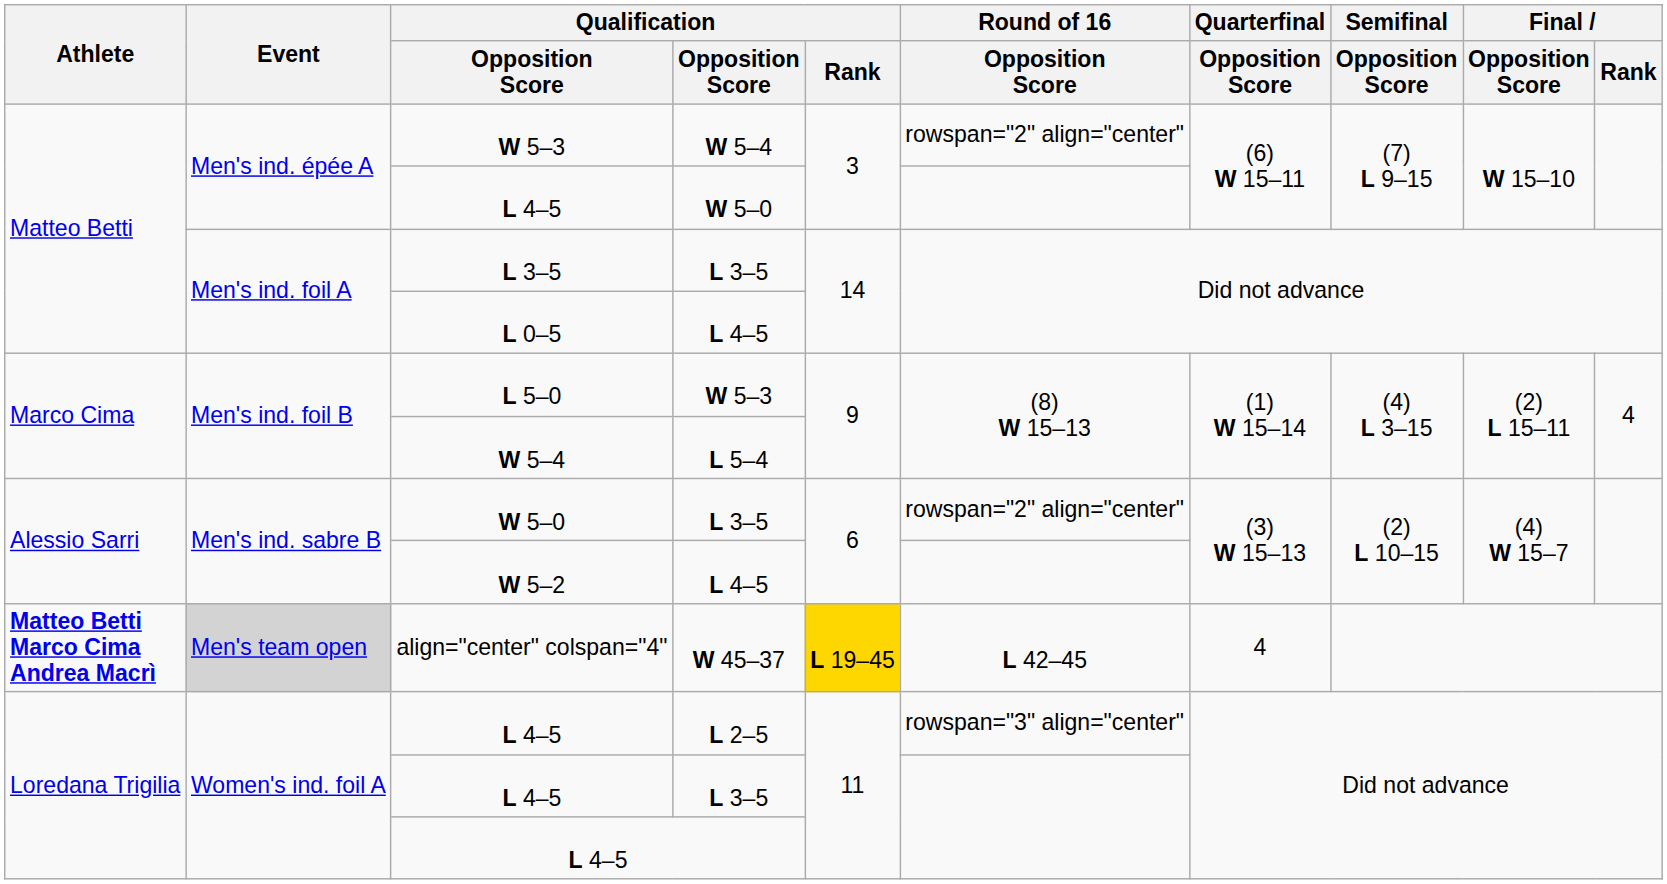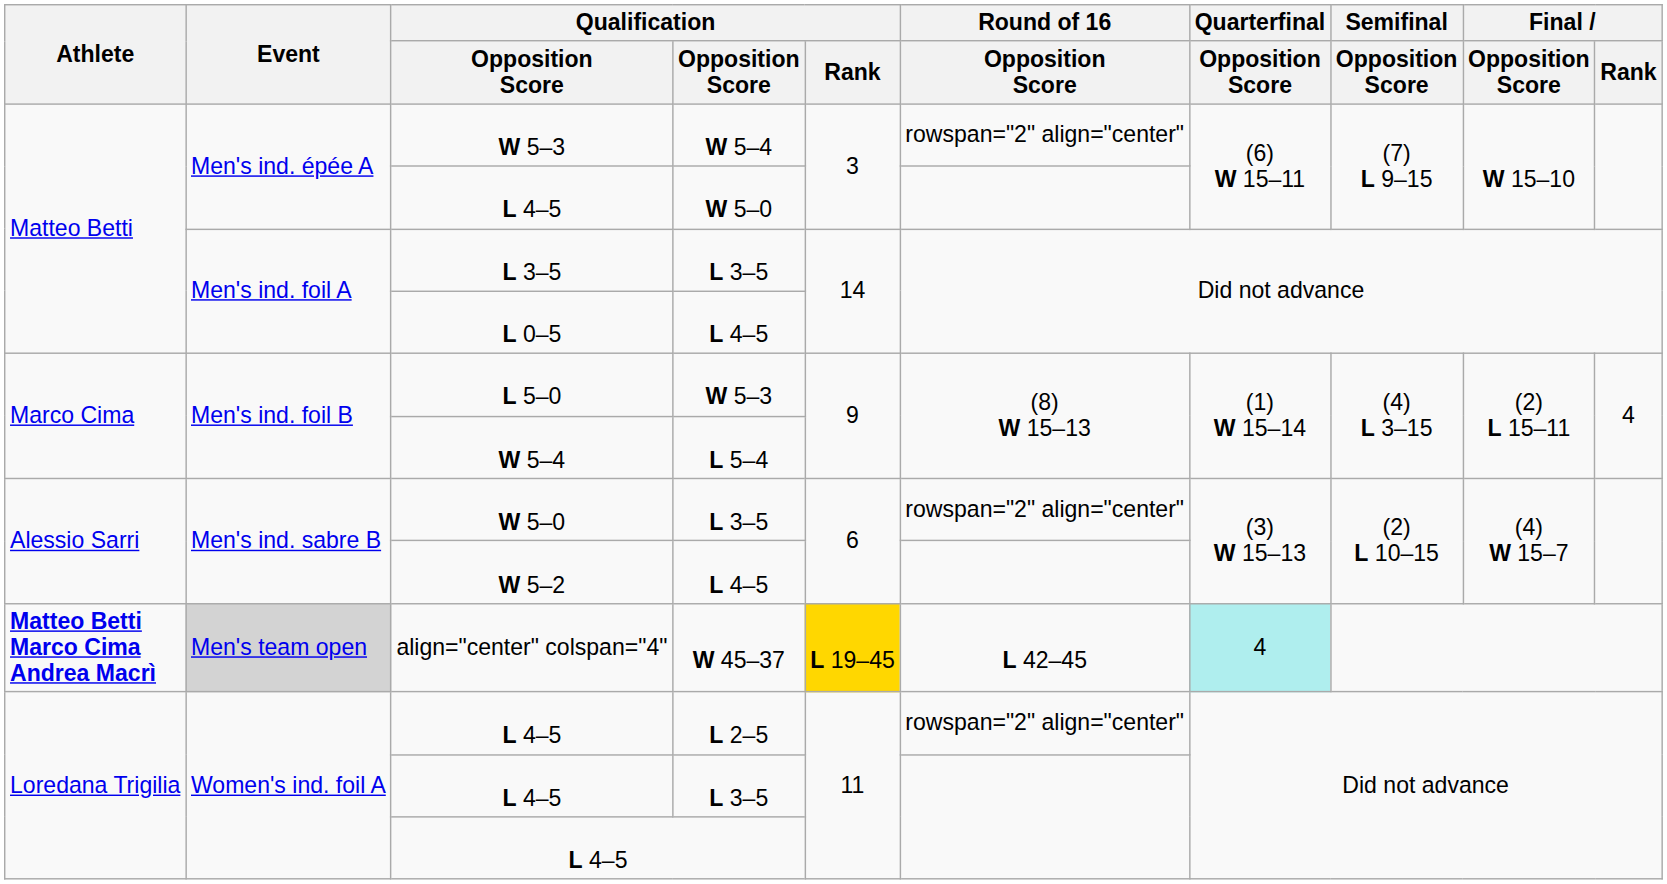(1260, 647) no background -> (1260, 647) paleturquoise background
(1045, 722) rowspan="3" align="center" -> (1045, 722) rowspan="2" align="center"
